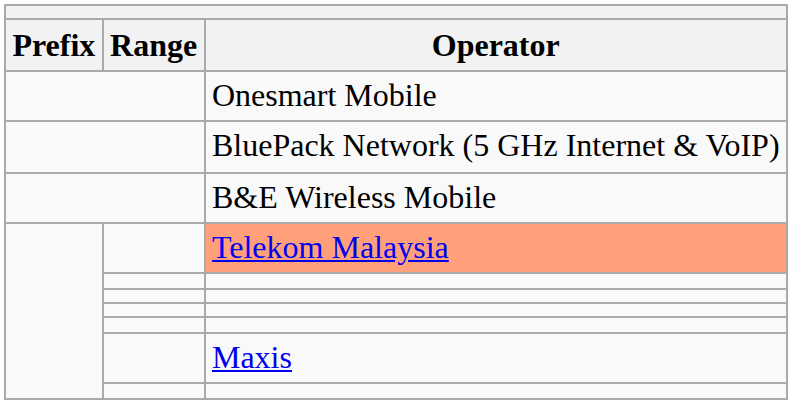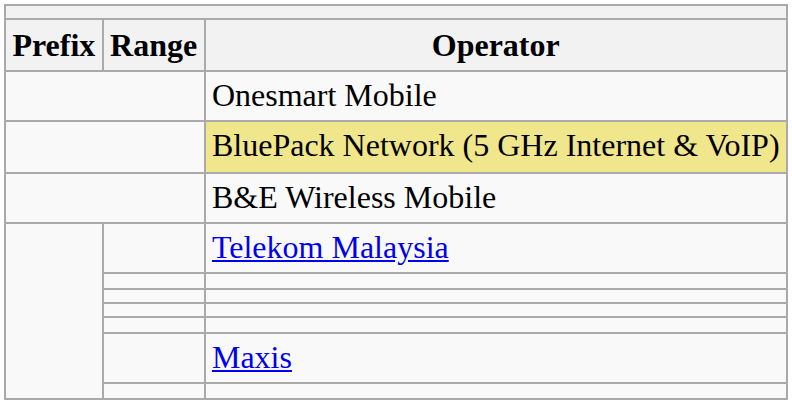(496, 146) no background -> (496, 146) khaki background
(330, 247) lightsalmon background -> (330, 247) no background
